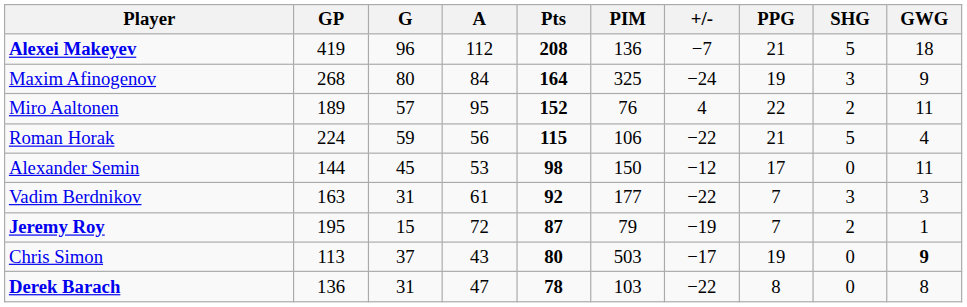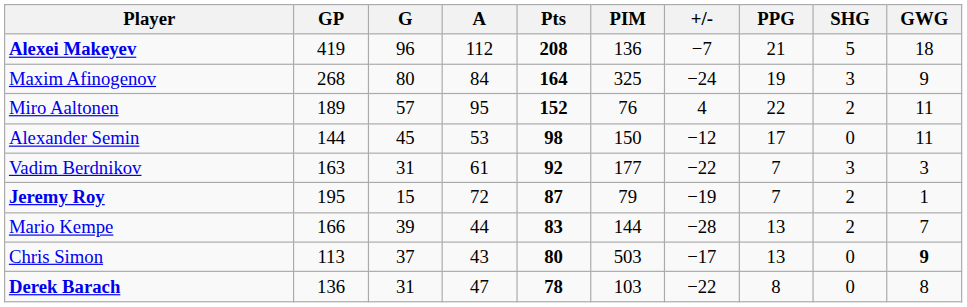- row: (62, 138)
+ row: (61, 227)
(776, 256) 19 -> (776, 256) 13
